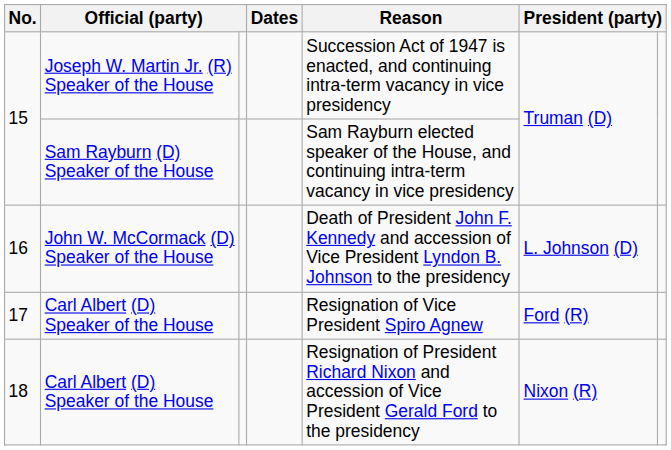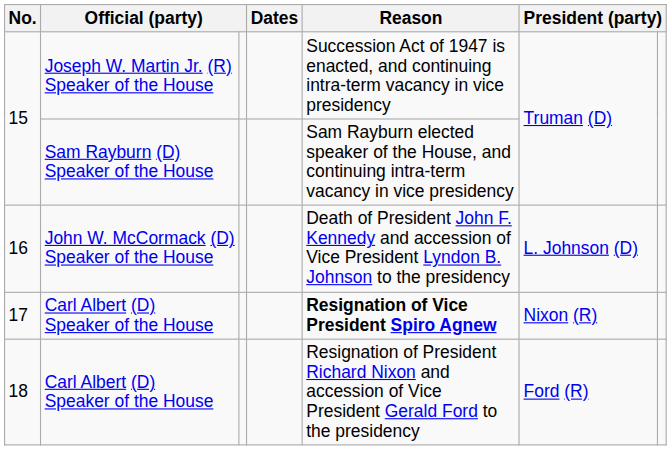(395, 315) normal -> (401, 315) bold
(556, 315) Ford (R) -> (560, 315) Nixon (R)
(560, 392) Nixon (R) -> (556, 392) Ford (R)
